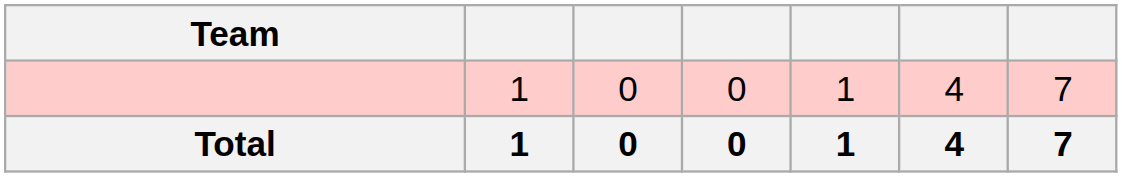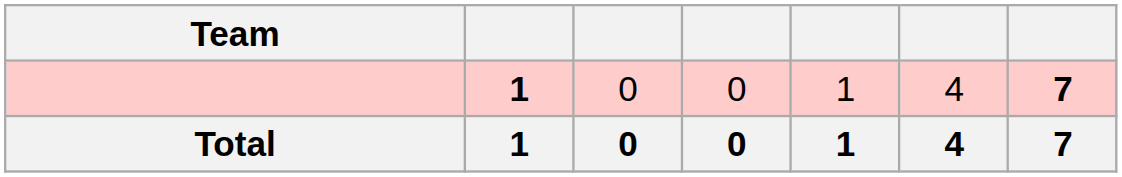(519, 89) normal -> (519, 89) bold
(1063, 89) normal -> (1063, 89) bold
